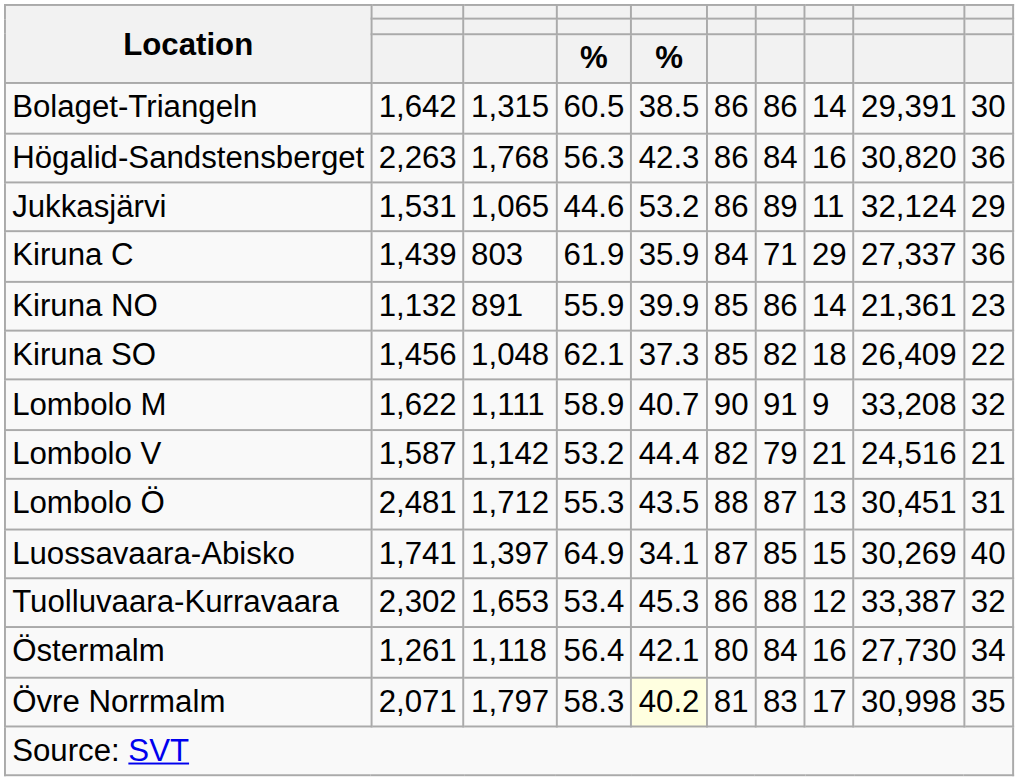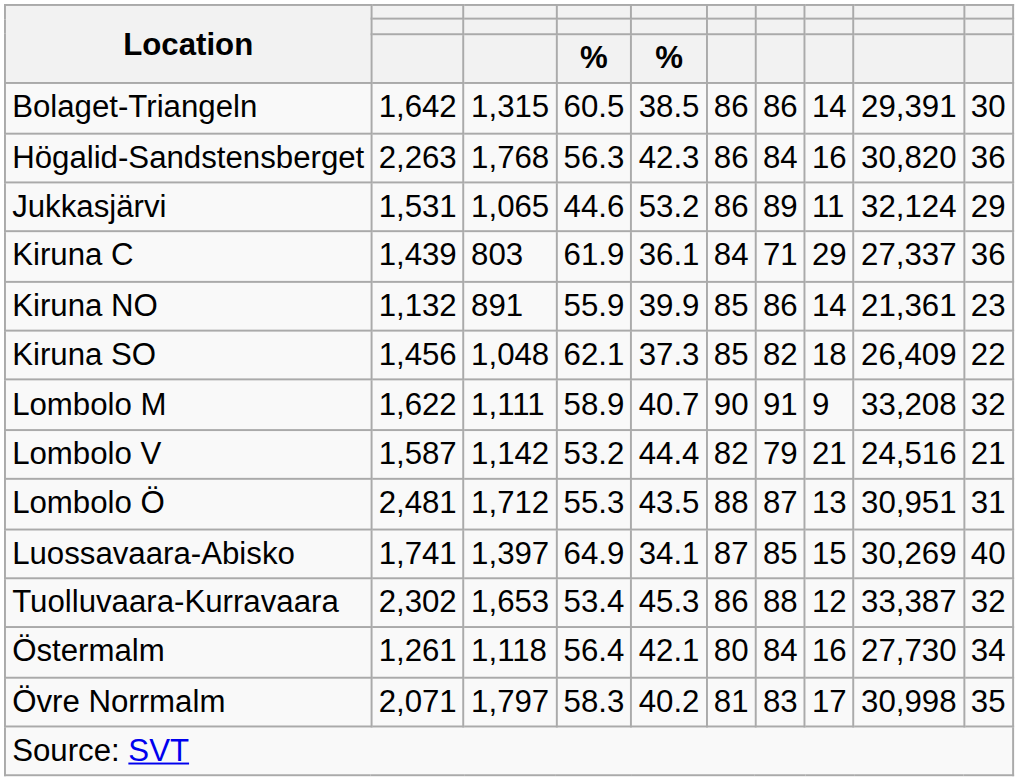(669, 255) 35.9 -> (669, 255) 36.1
(909, 503) 30,451 -> (909, 503) 30,951
(669, 701) lightyellow background -> (669, 701) no background
